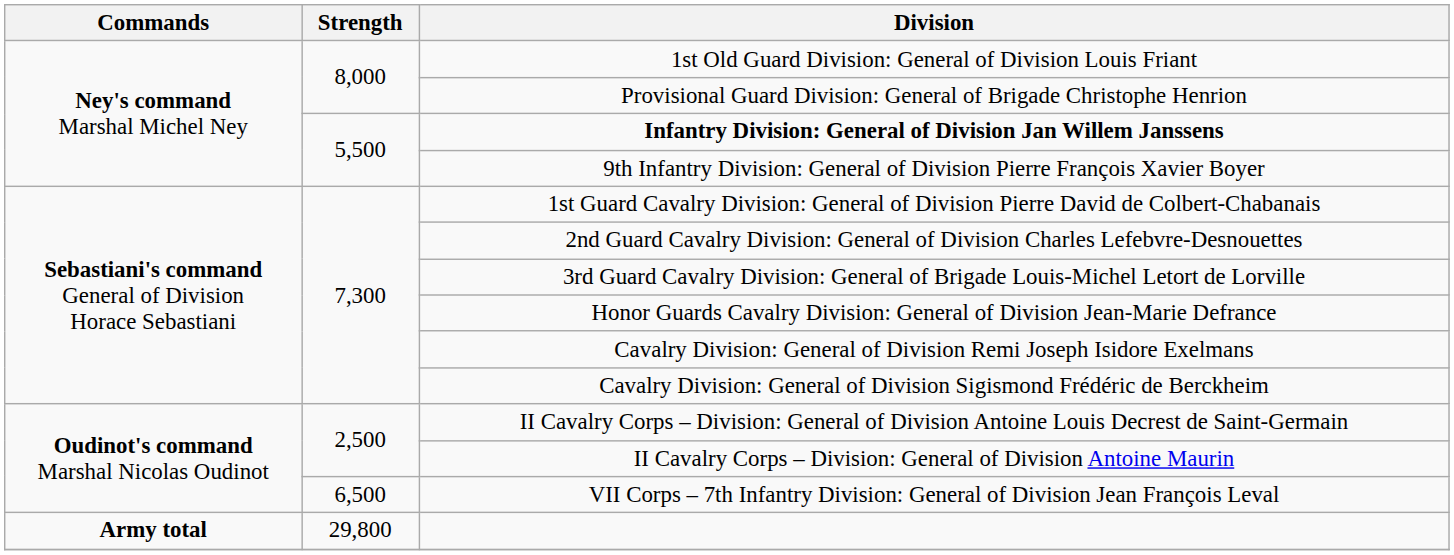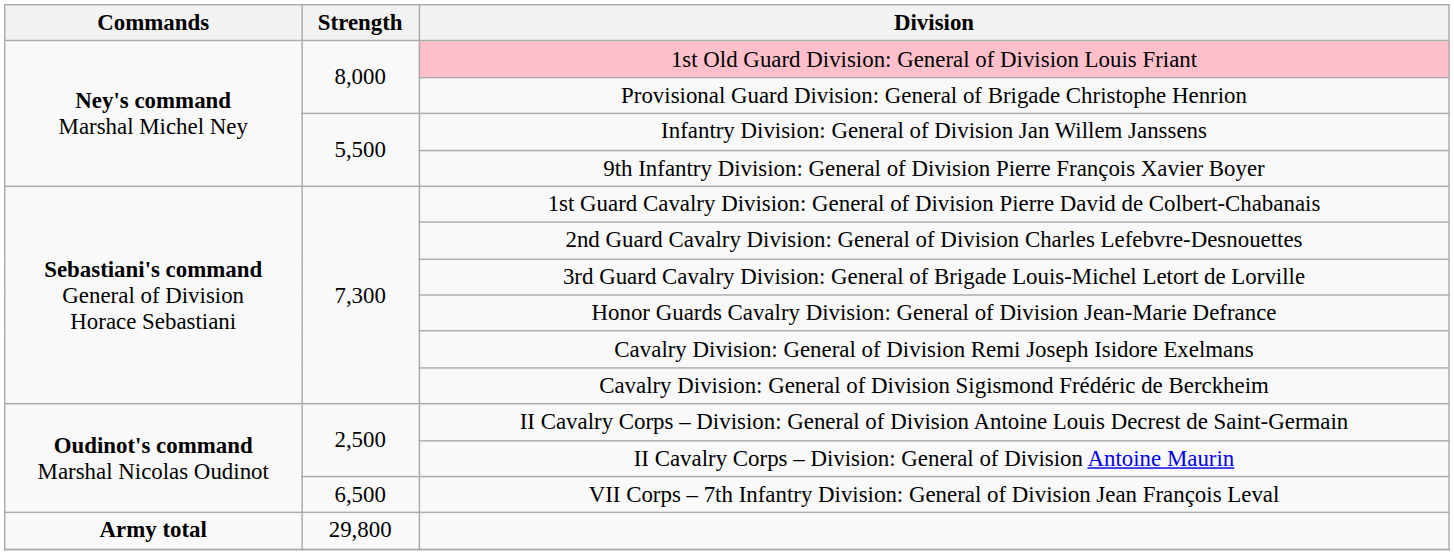(934, 58) no background -> (934, 58) pink background
(934, 131) bold -> (934, 131) normal
